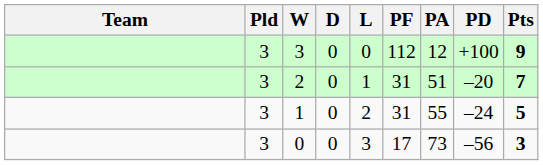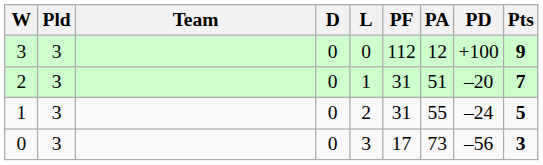columns swapped: (125, 19) <-> (299, 19)
